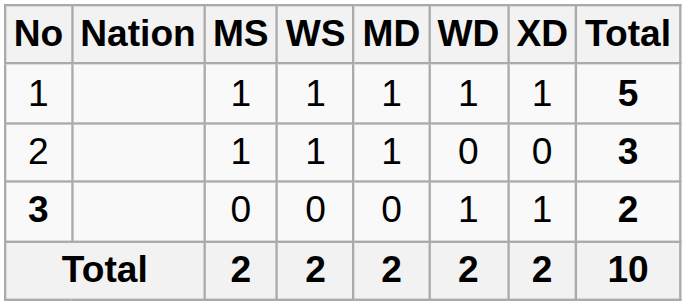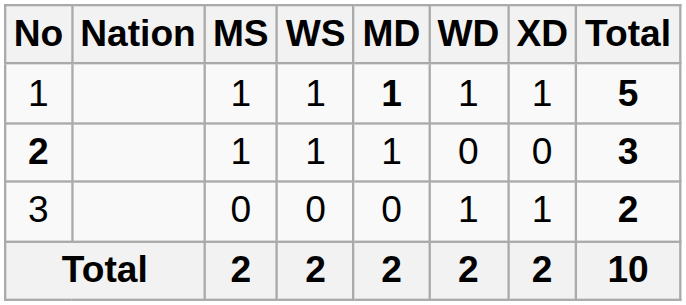(391, 92) normal -> (391, 92) bold
(38, 151) normal -> (38, 151) bold
(38, 210) bold -> (38, 210) normal
